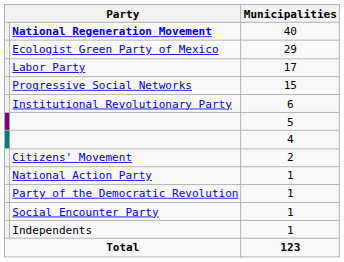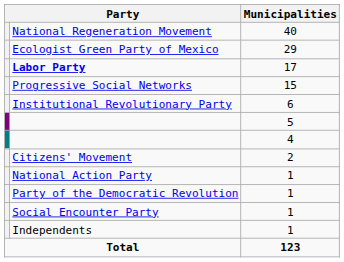(112, 31) bold -> (112, 31) normal
(49, 67) normal -> (49, 67) bold
